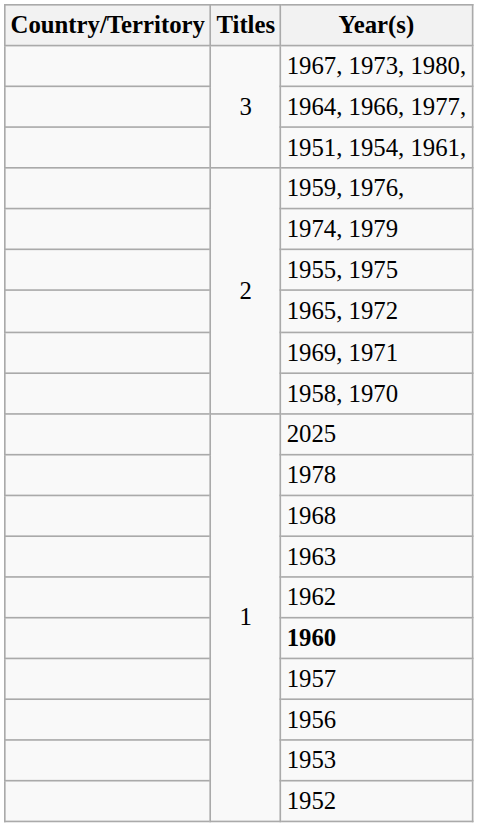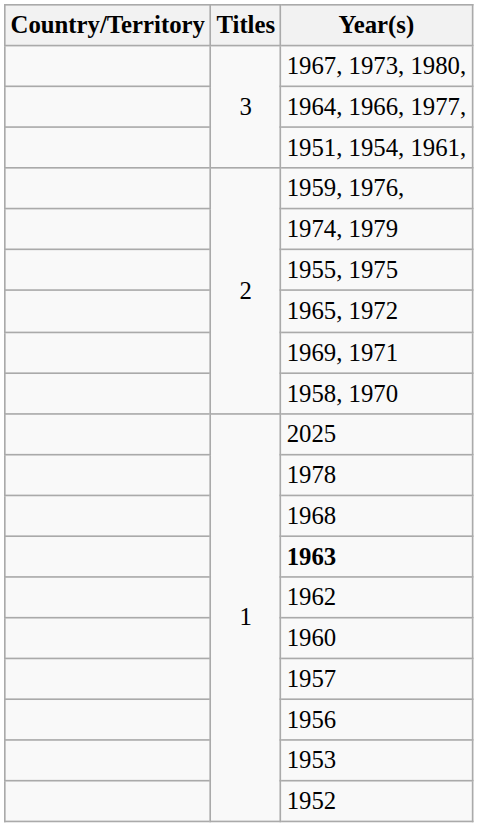(311, 556) normal -> (311, 556) bold
(311, 637) bold -> (311, 637) normal
